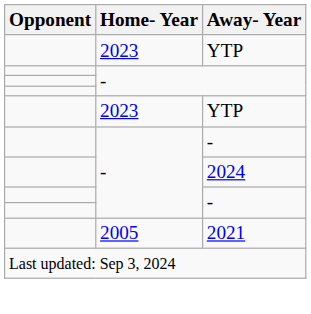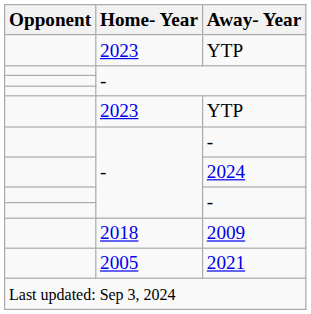+ row: (119, 232)
